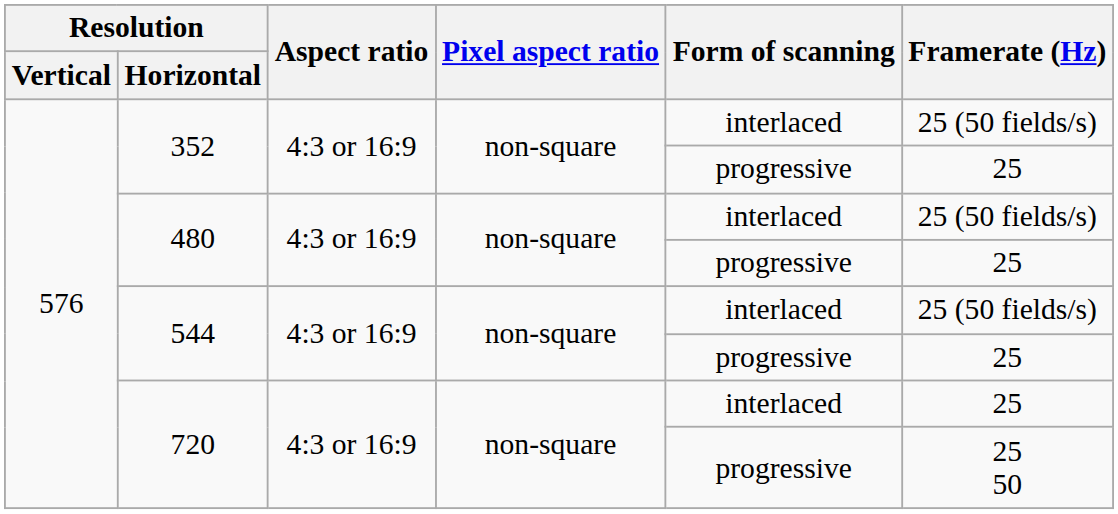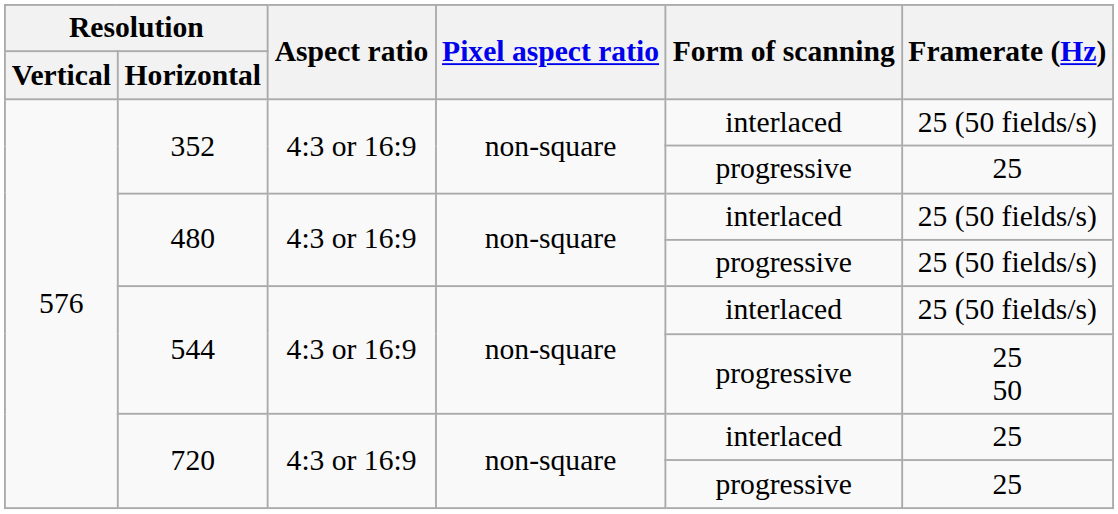(1007, 262) 25 -> (1007, 262) 25 (50 fields/s)
(1007, 356) 25 -> (1007, 373) 25 50
(1007, 467) 25 50 -> (1007, 483) 25
